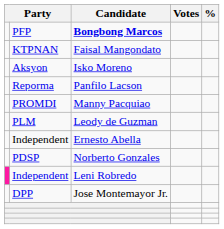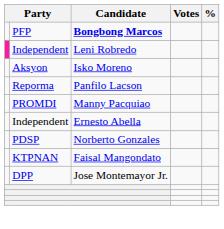rows swapped: (40, 175) <-> (35, 49)
- row: (24, 121)
